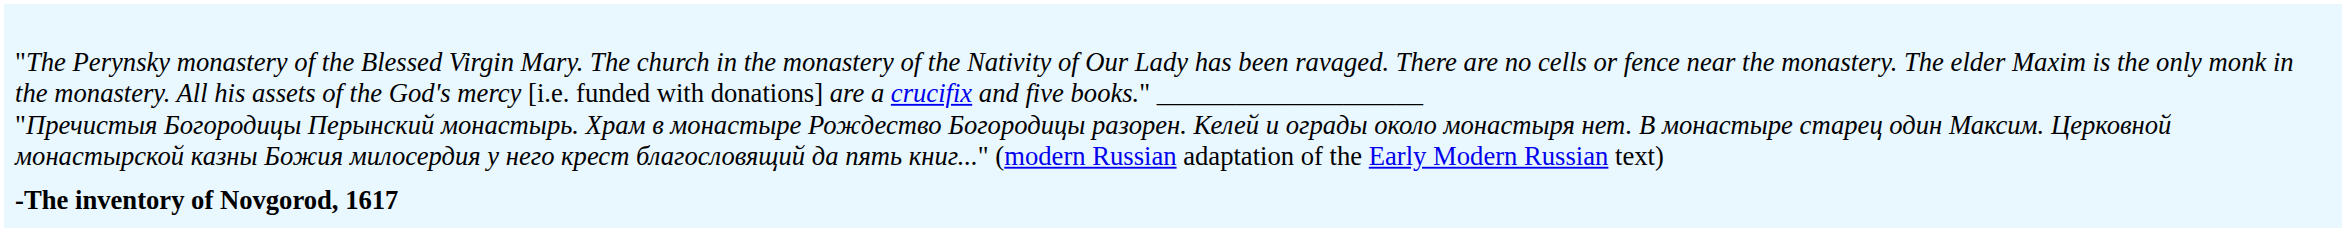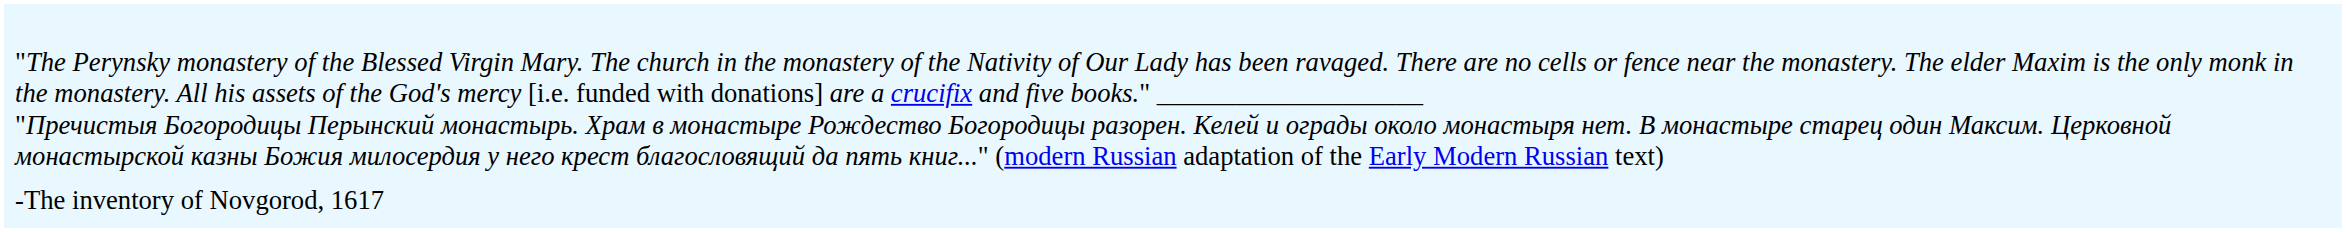(207, 200) bold -> (200, 200) normal
